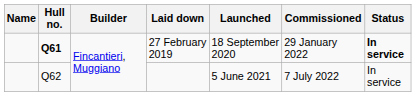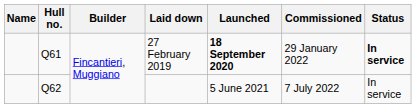(51, 48) bold -> (51, 54) normal
(245, 48) normal -> (237, 54) bold
